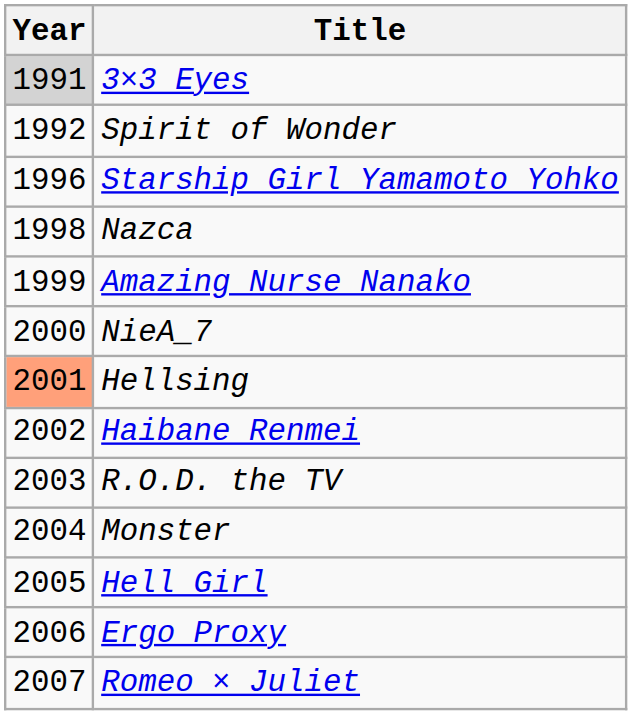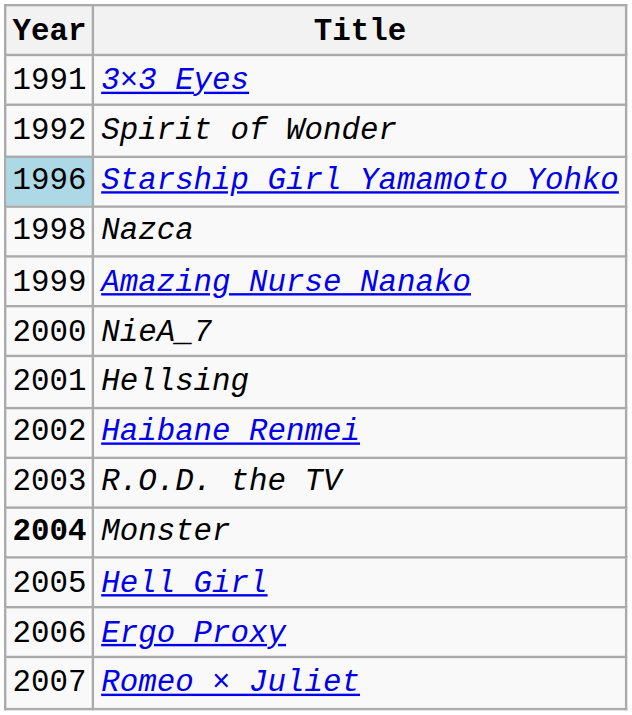(50, 81) lightgrey background -> (50, 81) no background
(50, 181) no background -> (50, 181) lightblue background
(50, 382) lightsalmon background -> (50, 382) no background
(50, 532) normal -> (50, 532) bold
